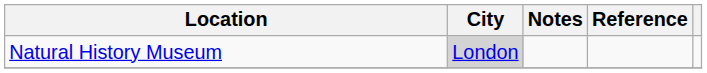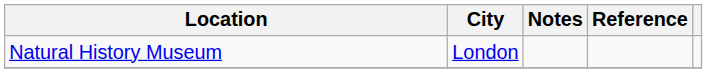(485, 51) lightgrey background -> (485, 51) no background
